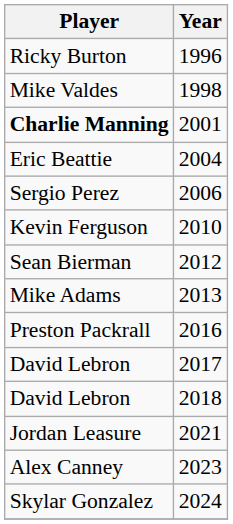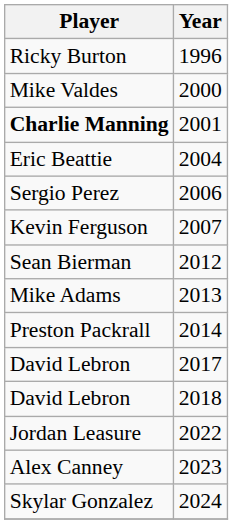(200, 90) 1998 -> (200, 90) 2000
(200, 227) 2010 -> (200, 227) 2007
(200, 329) 2016 -> (200, 329) 2014
(200, 432) 2021 -> (200, 432) 2022
